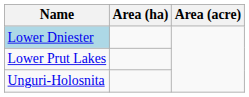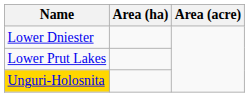(51, 37) lightblue background -> (51, 37) no background
(56, 80) no background -> (56, 80) gold background
